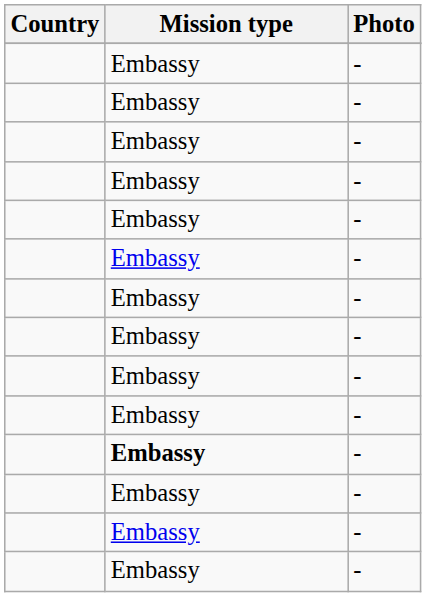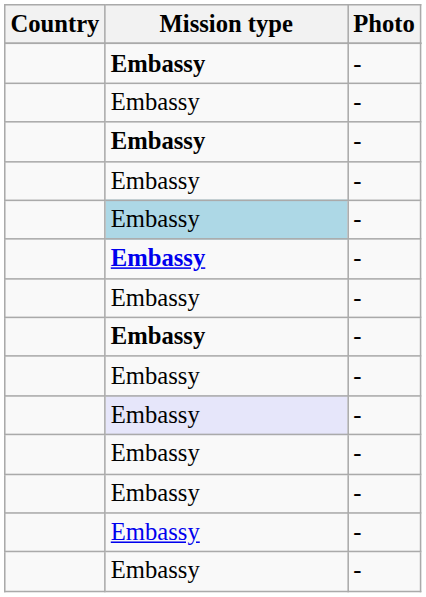(155, 63) normal -> (158, 63) bold
(155, 141) normal -> (158, 141) bold
(155, 219) no background -> (155, 219) lightblue background
(155, 258) normal -> (158, 258) bold
(155, 336) normal -> (158, 336) bold
(155, 414) no background -> (155, 414) lavender background
(158, 453) bold -> (155, 453) normal
